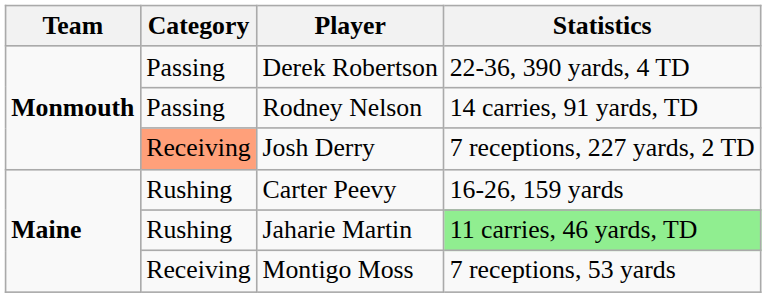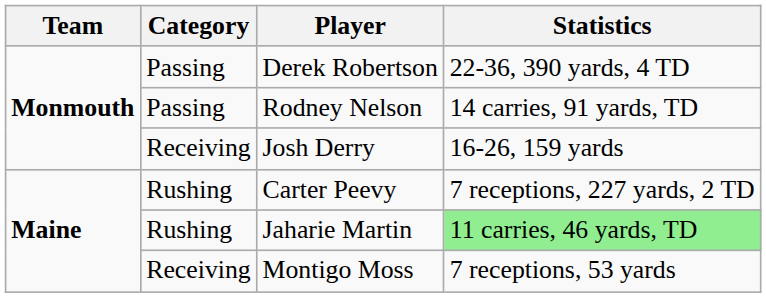(198, 148) lightsalmon background -> (198, 148) no background
(602, 148) 7 receptions, 227 yards, 2 TD -> (537, 148) 16-26, 159 yards
(537, 189) 16-26, 159 yards -> (602, 189) 7 receptions, 227 yards, 2 TD
